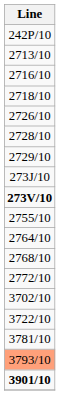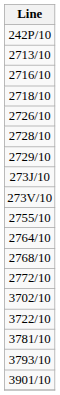(30, 197) bold -> (30, 197) normal
(30, 359) lightsalmon background -> (30, 359) no background
(30, 380) bold -> (30, 380) normal
